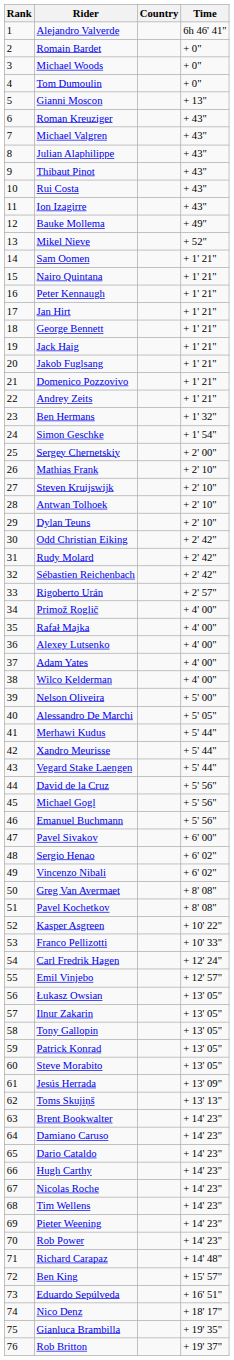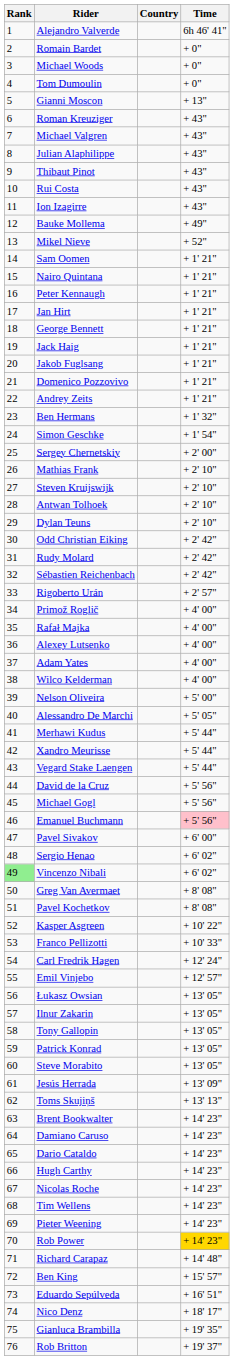(200, 820) no background -> (200, 820) pink background
(12, 873) no background -> (12, 873) lightgreen background
(203, 1241) no background -> (203, 1241) gold background
